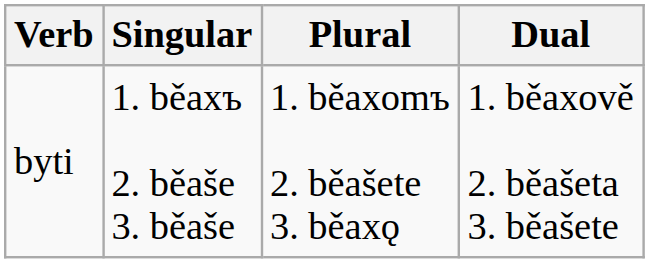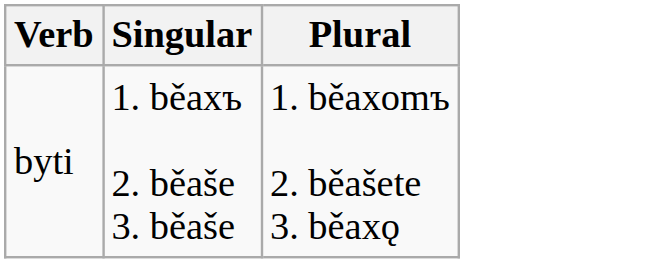- column: (551, 34)
